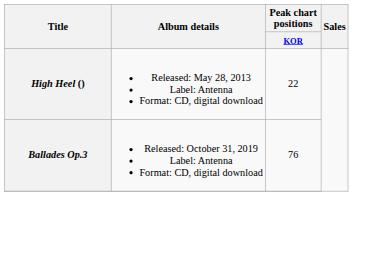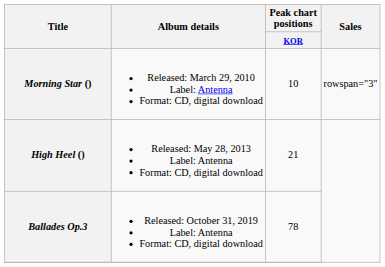+ row: (58, 84)
(293, 84) 22 -> (293, 155) 21
(293, 155) 76 -> (293, 226) 78
